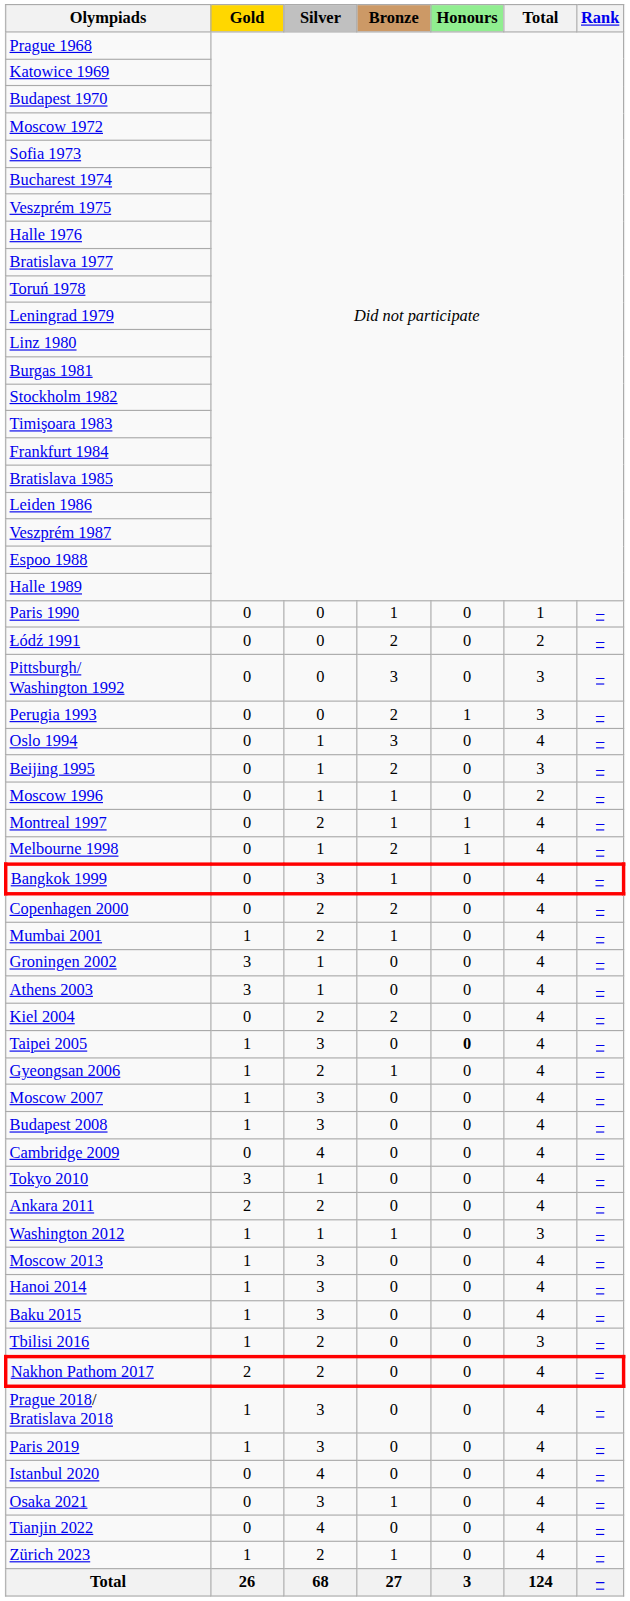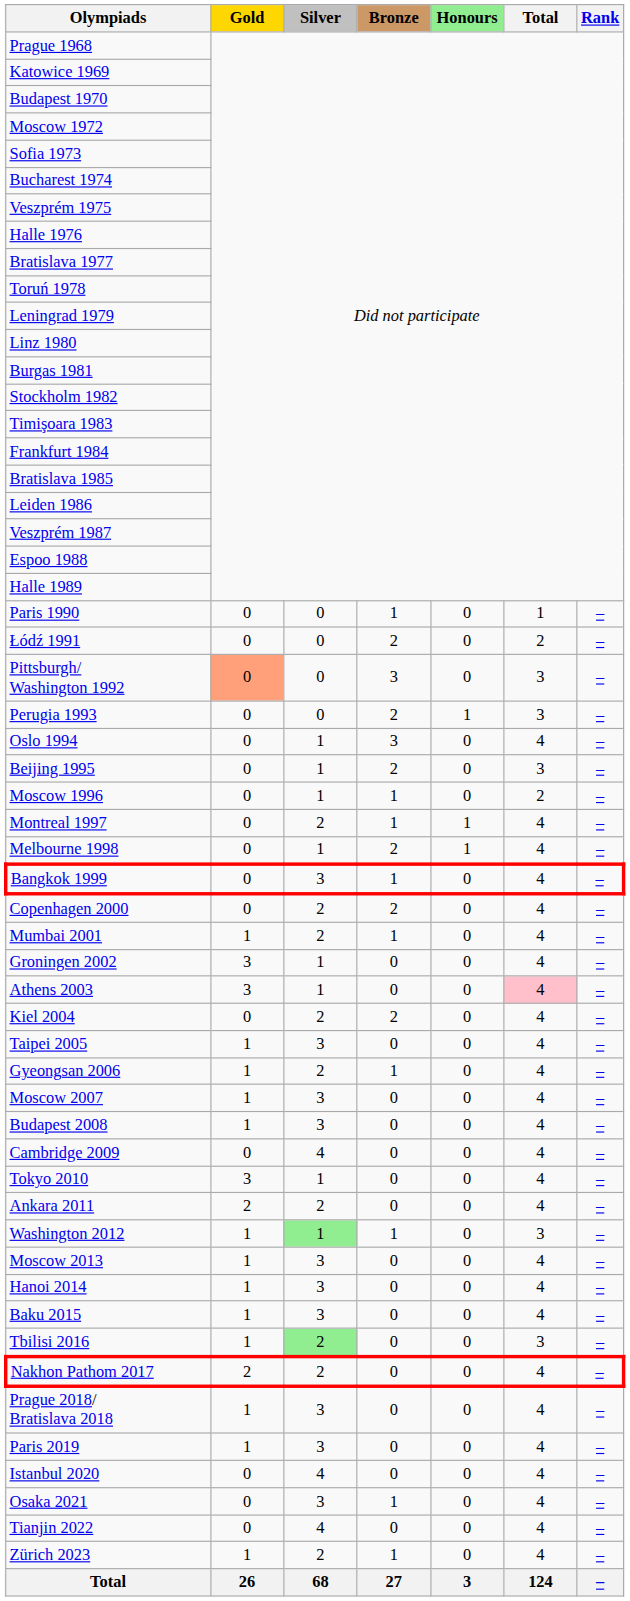(247, 677) no background -> (247, 677) lightsalmon background
(540, 989) no background -> (540, 989) pink background
(467, 1044) bold -> (467, 1044) normal
(320, 1233) no background -> (320, 1233) lightgreen background
(320, 1341) no background -> (320, 1341) lightgreen background
